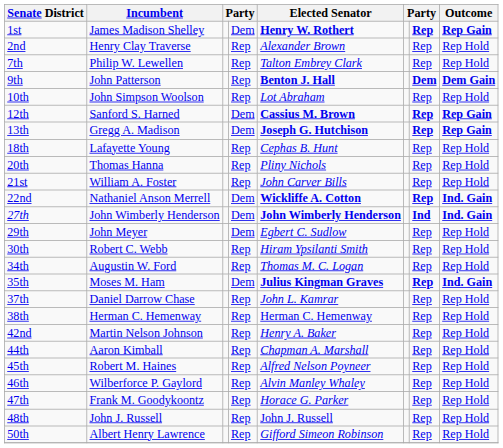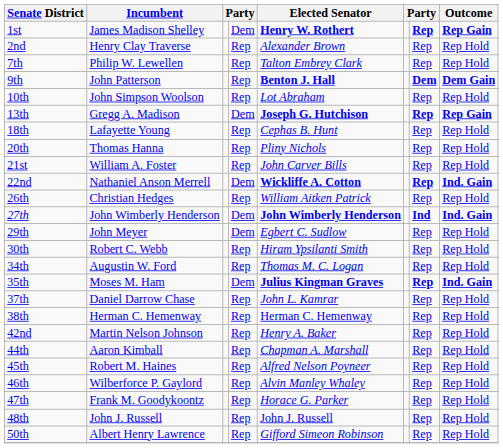- row: (18, 114)
+ row: (18, 198)
